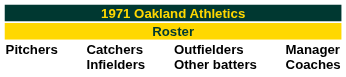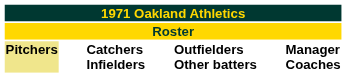(32, 50) no background -> (32, 50) khaki background
